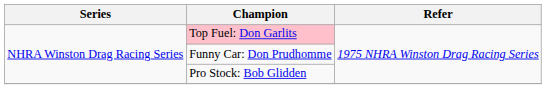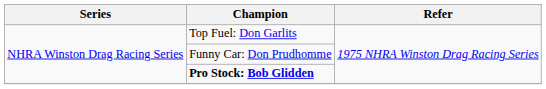(243, 34) pink background -> (243, 34) no background
(248, 73) normal -> (251, 73) bold
